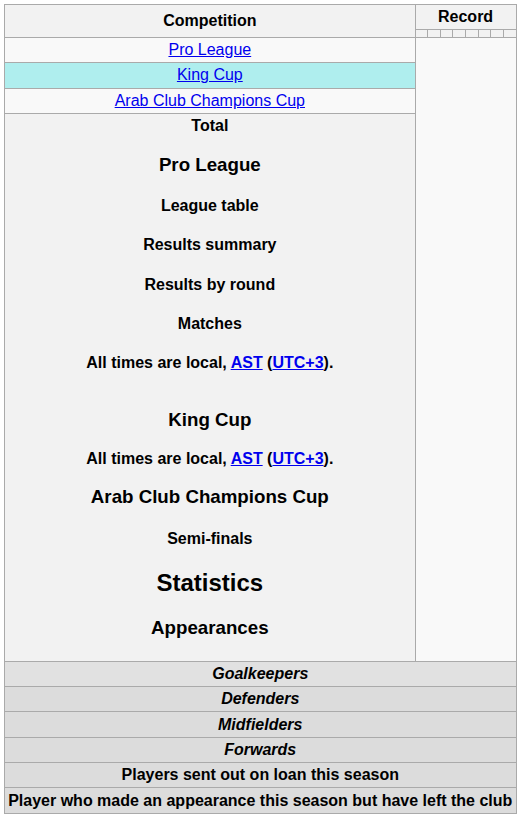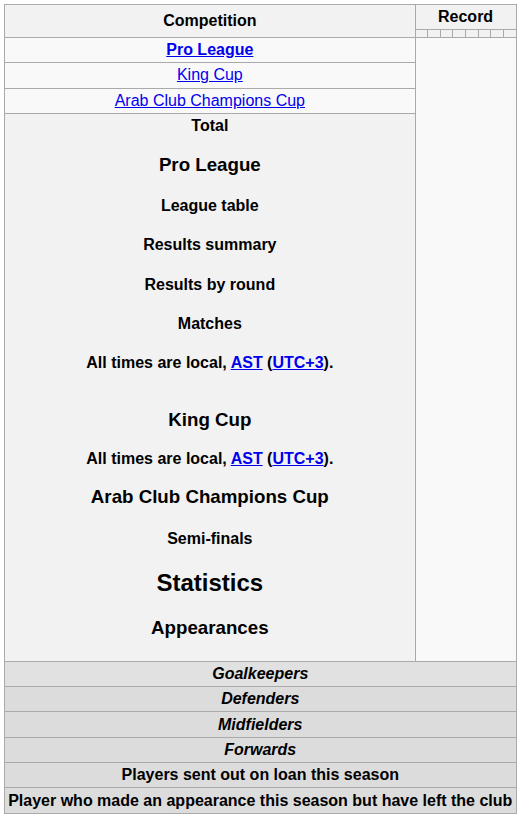(210, 49) normal -> (210, 49) bold
(210, 75) paleturquoise background -> (210, 75) no background
